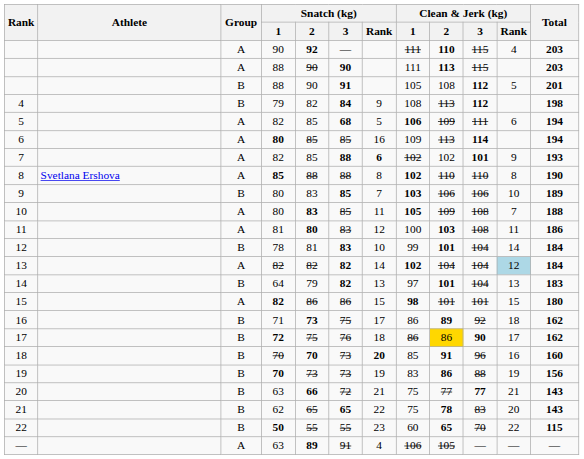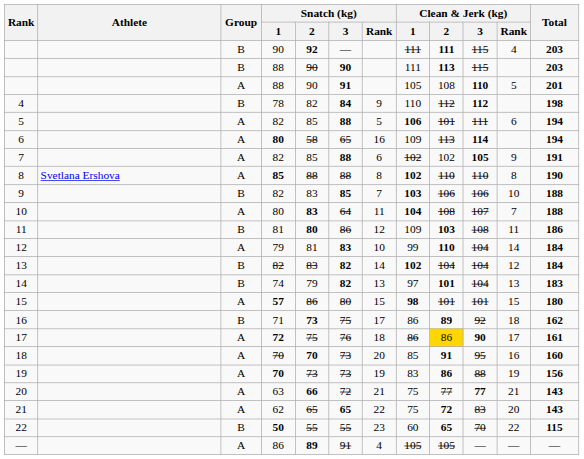(241, 49) A -> (241, 49) B
(446, 49) 110 -> (446, 49) 111
(241, 67) A -> (241, 67) B
(241, 85) B -> (241, 85) A
(480, 85) 112 -> (480, 85) 110
(278, 103) 79 -> (278, 103) 78
(413, 103) 108 -> (413, 103) 110
(446, 103) 113 -> (446, 103) 112
(346, 121) 68 -> (346, 121) 88
(446, 121) 109 -> (446, 121) 101
(312, 139) 85 -> (312, 139) 58
(346, 139) 85 -> (346, 139) 65
(379, 157) bold -> (379, 157) normal
(480, 157) 101 -> (480, 157) 105
(554, 157) 193 -> (554, 157) 191
(278, 193) 80 -> (278, 193) 82
(554, 193) 189 -> (554, 193) 188
(346, 211) 85 -> (346, 211) 64
(413, 211) 105 -> (413, 211) 104
(446, 211) 109 -> (446, 211) 108
(480, 211) 108 -> (480, 211) 107
(241, 229) A -> (241, 229) B
(346, 229) 83 -> (346, 229) 86
(413, 229) 100 -> (413, 229) 109
(241, 247) B -> (241, 247) A
(278, 247) 78 -> (278, 247) 79
(446, 247) 101 -> (446, 247) 110
(241, 265) A -> (241, 265) B
(312, 265) 82 -> (312, 265) 83
(514, 265) lightblue background -> (514, 265) no background
(278, 283) 64 -> (278, 283) 74
(278, 301) 82 -> (278, 301) 57
(346, 301) 86 -> (346, 301) 80
(241, 337) B -> (241, 337) A
(554, 337) 162 -> (554, 337) 161
(241, 355) B -> (241, 355) A
(379, 355) bold -> (379, 355) normal
(480, 355) 96 -> (480, 355) 95
(241, 373) B -> (241, 373) A
(241, 391) B -> (241, 391) A
(241, 409) B -> (241, 409) A
(446, 409) 78 -> (446, 409) 72
(278, 445) 63 -> (278, 445) 86
(413, 445) 106 -> (413, 445) 105
